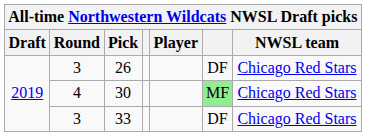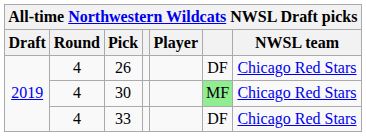(77, 67) 3 -> (77, 67) 4
(77, 118) 3 -> (77, 118) 4
